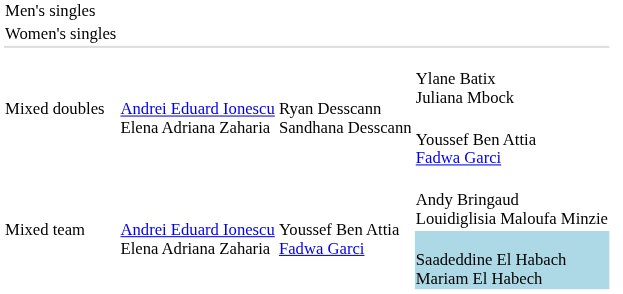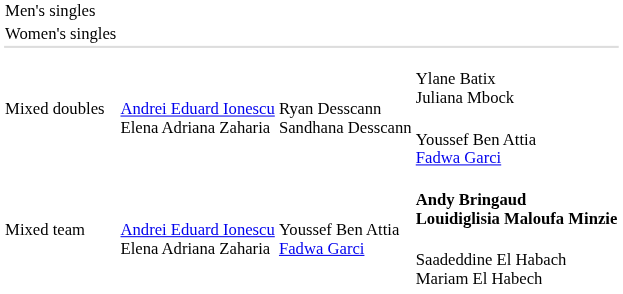(512, 209) normal -> (517, 209) bold
(491, 269) lightblue background -> (491, 269) no background
